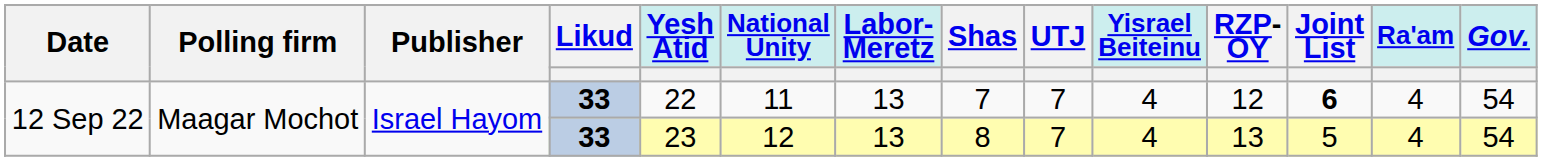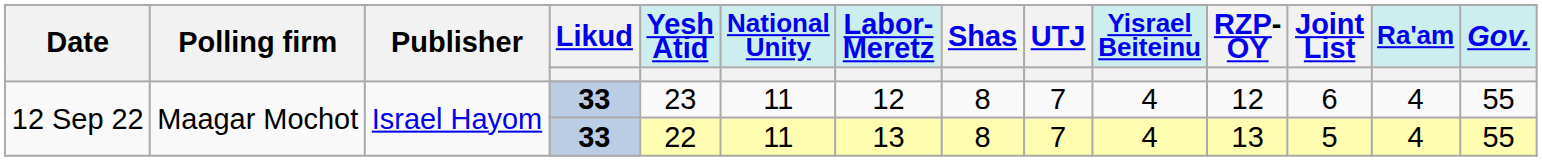(680, 100) 22 -> (680, 100) 23
(889, 100) 13 -> (889, 100) 12
(982, 100) 7 -> (982, 100) 8
(1330, 100) bold -> (1330, 100) normal
(1499, 100) 54 -> (1499, 100) 55
(680, 137) 23 -> (680, 137) 22
(778, 137) 12 -> (778, 137) 11
(1499, 137) 54 -> (1499, 137) 55
